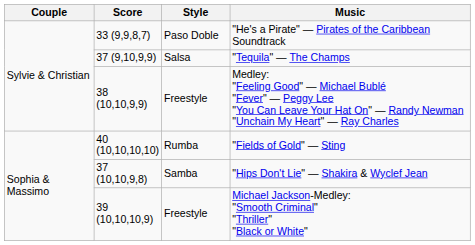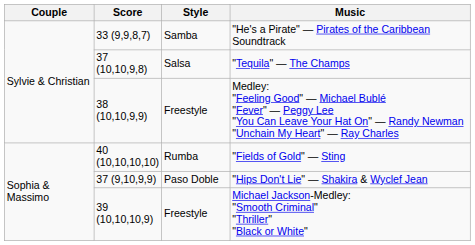(191, 35) Paso Doble -> (181, 35) Samba
(126, 58) 37 (9,10,9,9) -> (122, 64) 37 (10,10,9,8)
(122, 173) 37 (10,10,9,8) -> (126, 179) 37 (9,10,9,9)
(181, 173) Samba -> (191, 179) Paso Doble
